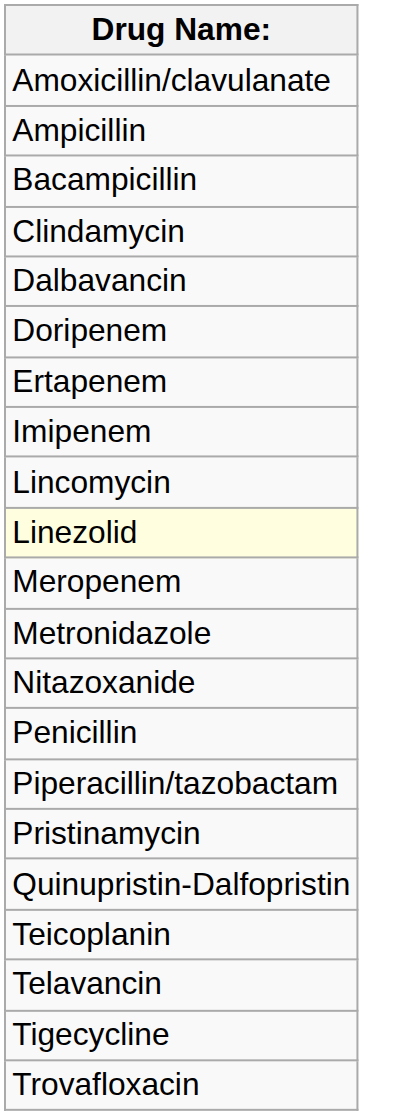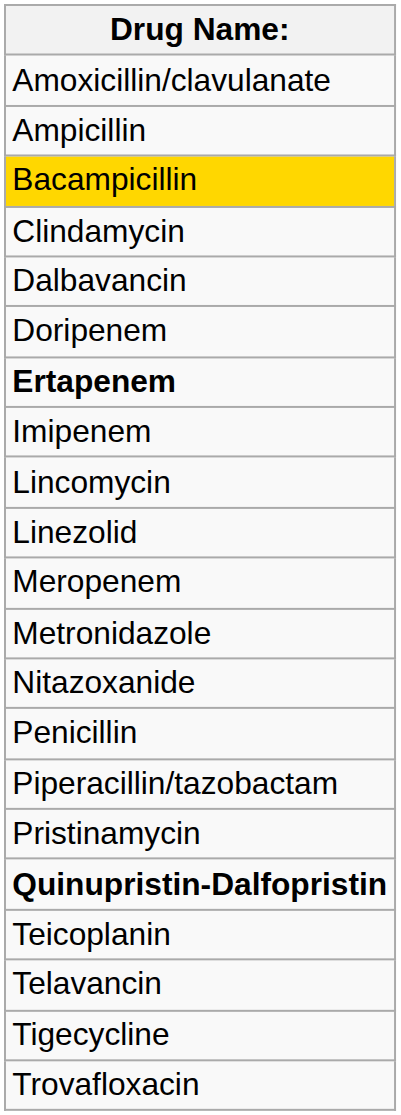(105, 180) no background -> (105, 180) gold background
(90, 381) normal -> (94, 381) bold
(75, 532) lightyellow background -> (75, 532) no background
(181, 883) normal -> (200, 883) bold
